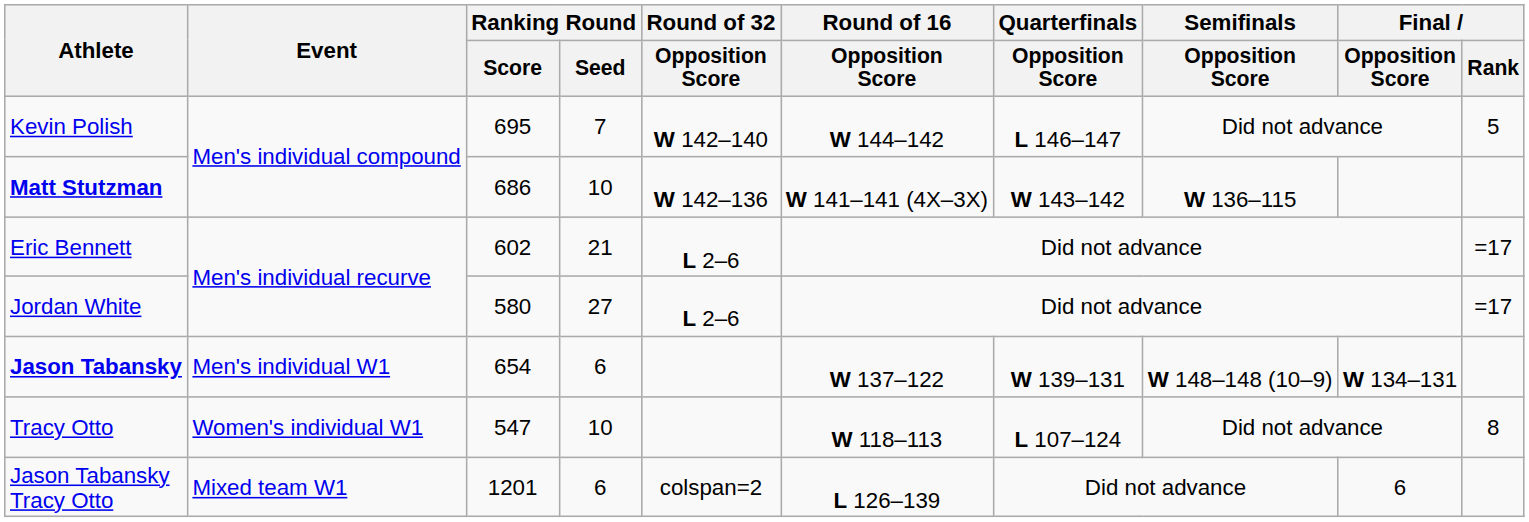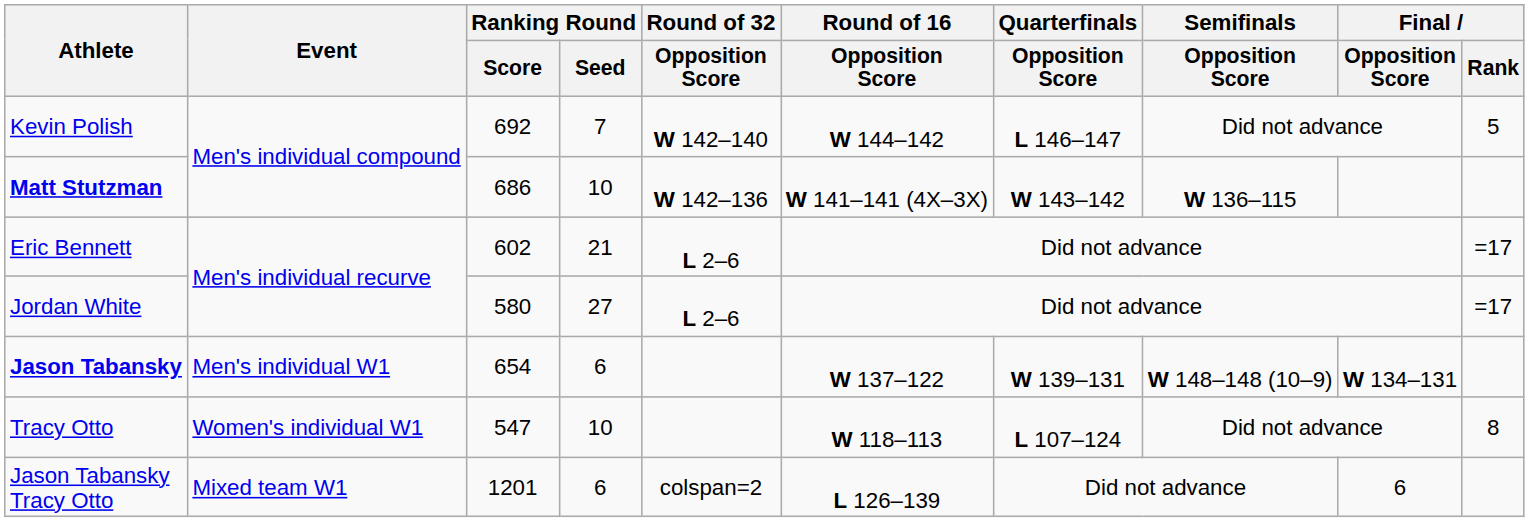(513, 127) 695 -> (513, 127) 692
